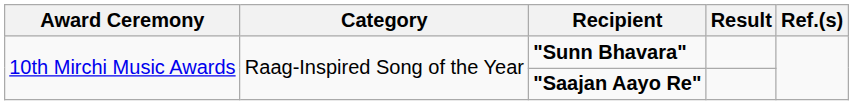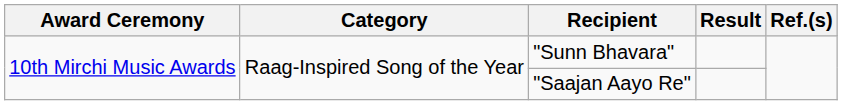(610, 52) bold -> (604, 52) normal
(617, 83) bold -> (612, 83) normal
